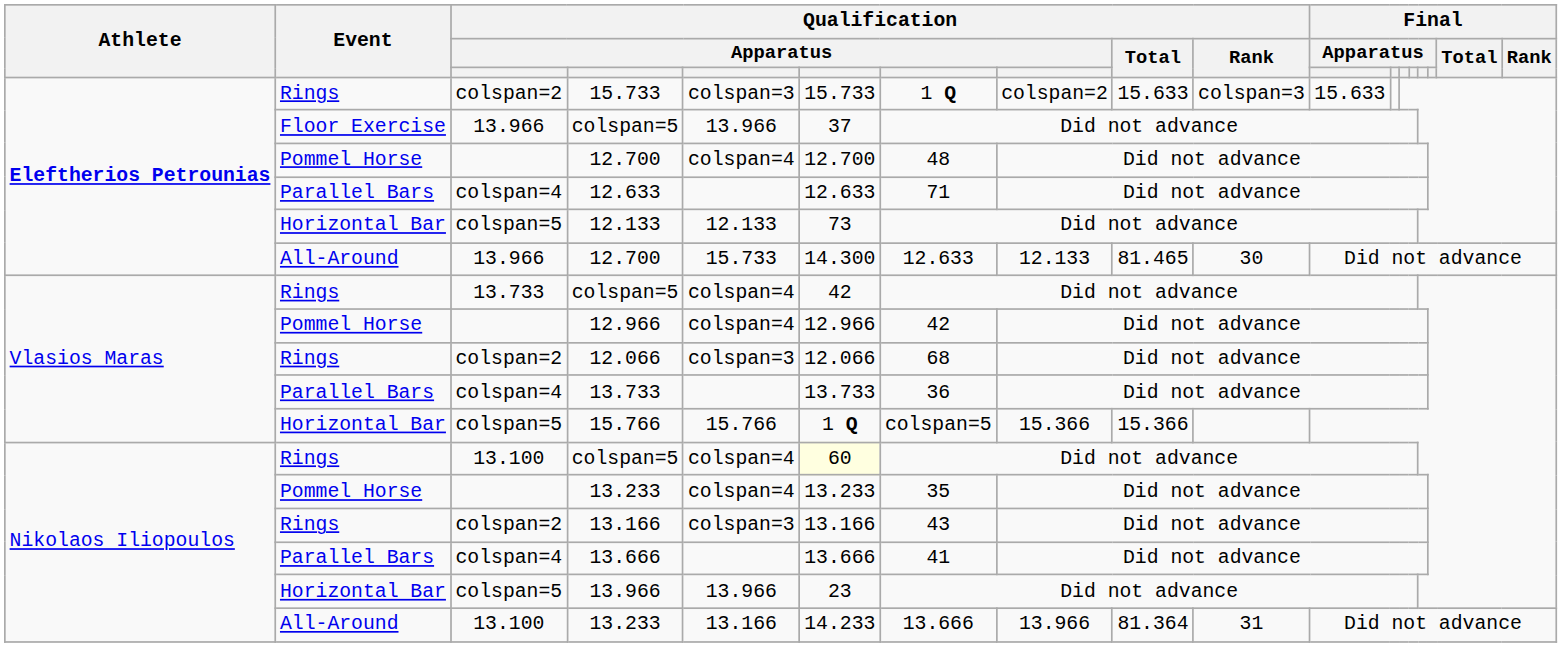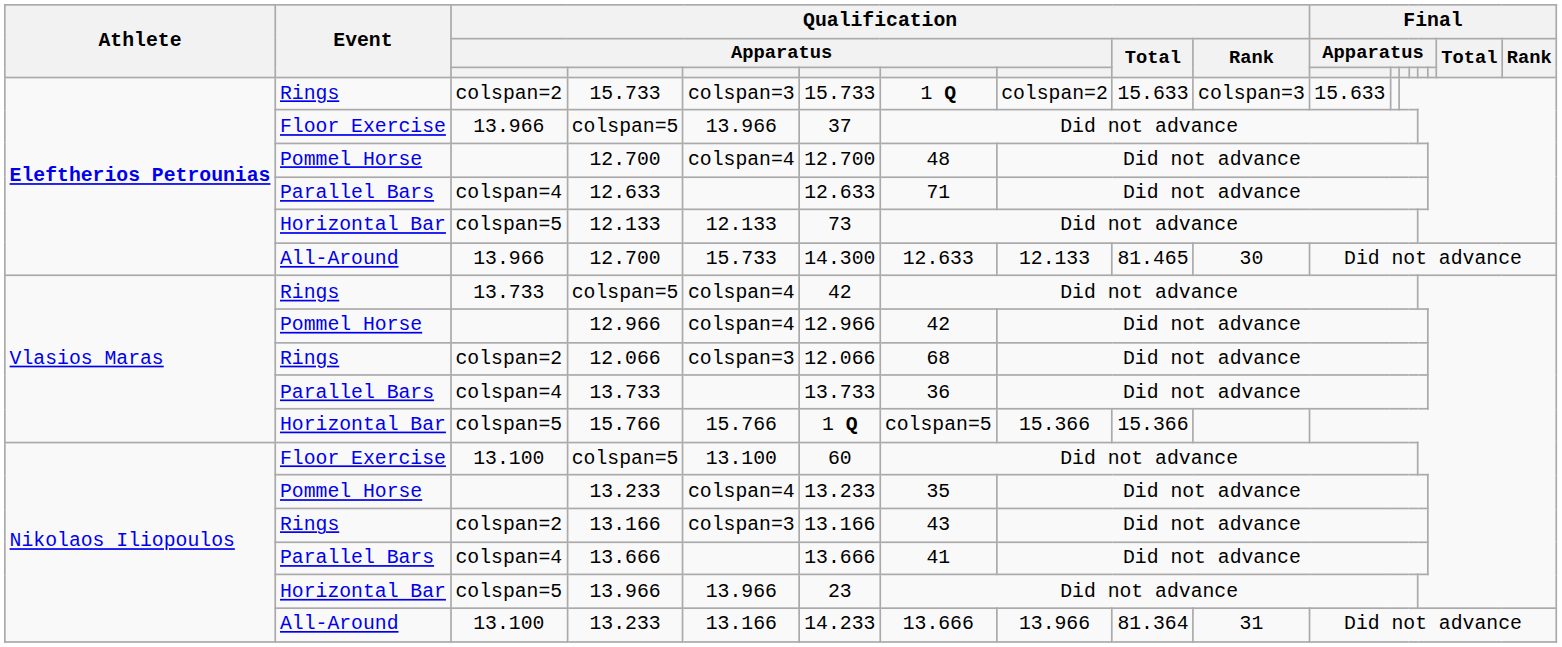(310, 458) Rings -> (363, 458) Floor Exercise
(741, 458) colspan=4 -> (741, 458) 13.100
(840, 458) lightyellow background -> (840, 458) no background
